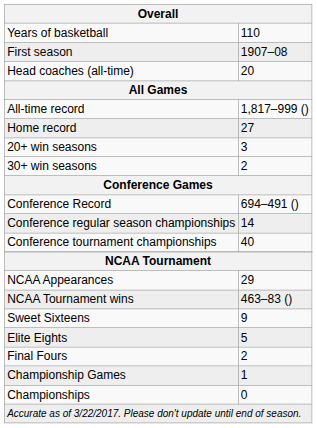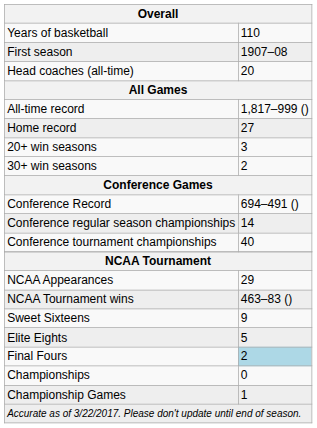(244, 356) no background -> (244, 356) lightblue background
rows swapped: (67, 375) <-> (48, 394)
